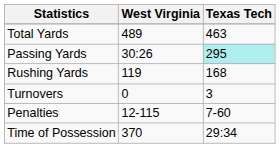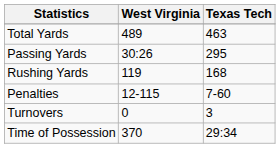(216, 53) paleturquoise background -> (216, 53) no background
rows swapped: (33, 113) <-> (35, 93)
